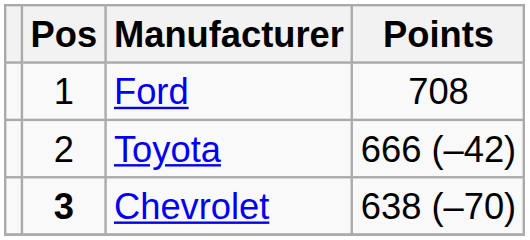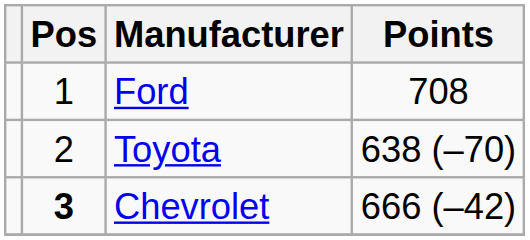(439, 149) 666 (–42) -> (439, 149) 638 (–70)
(439, 207) 638 (–70) -> (439, 207) 666 (–42)
